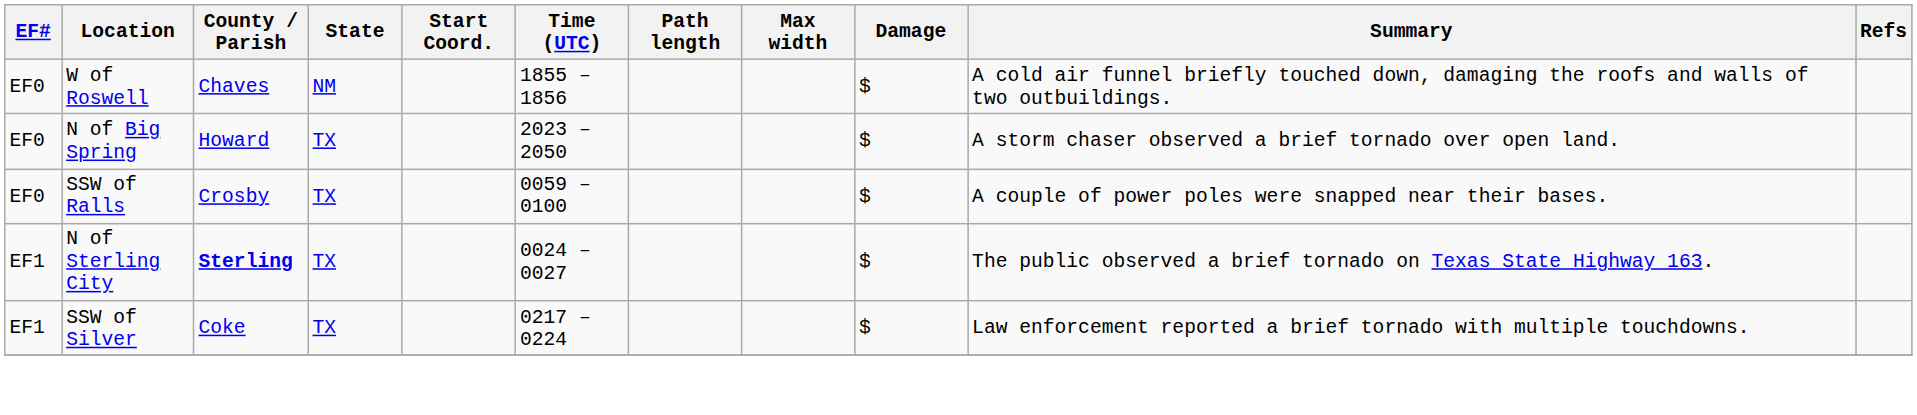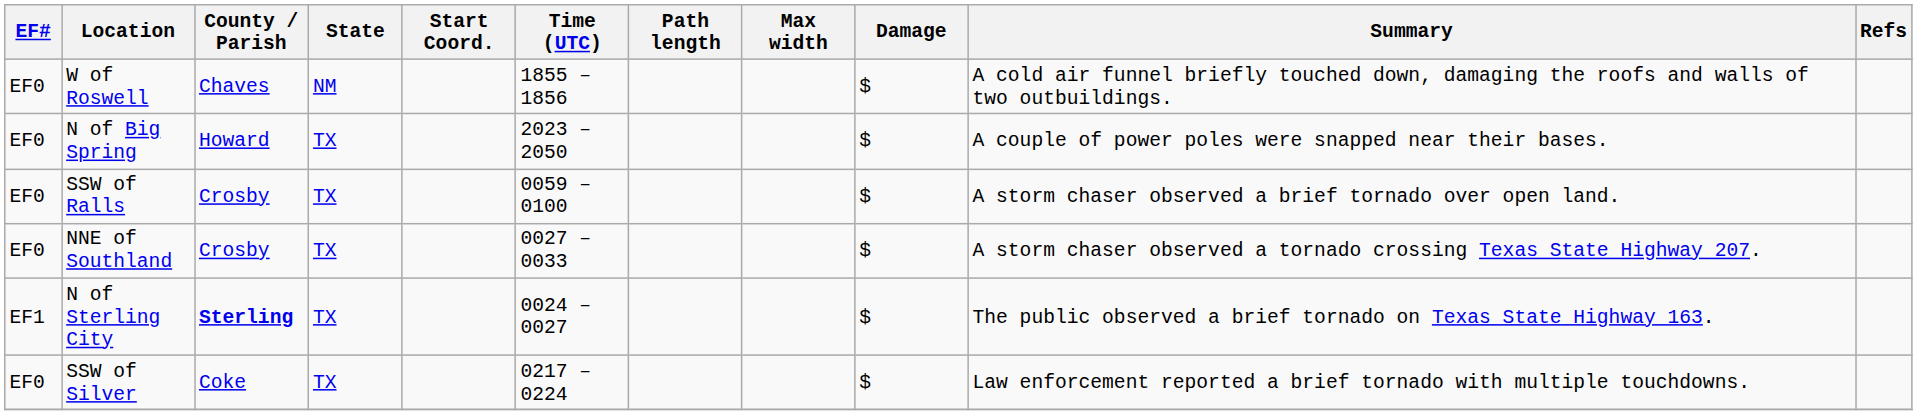(1296, 141) A storm chaser observed a brief tornado over open land. -> (1291, 141) A couple of power poles were snapped near their bases.
(1290, 196) A couple of power poles were snapped near their bases. -> (1296, 196) A storm chaser observed a brief tornado over open land.
+ row: (119, 251)
(27, 328) EF1 -> (27, 383) EF0
